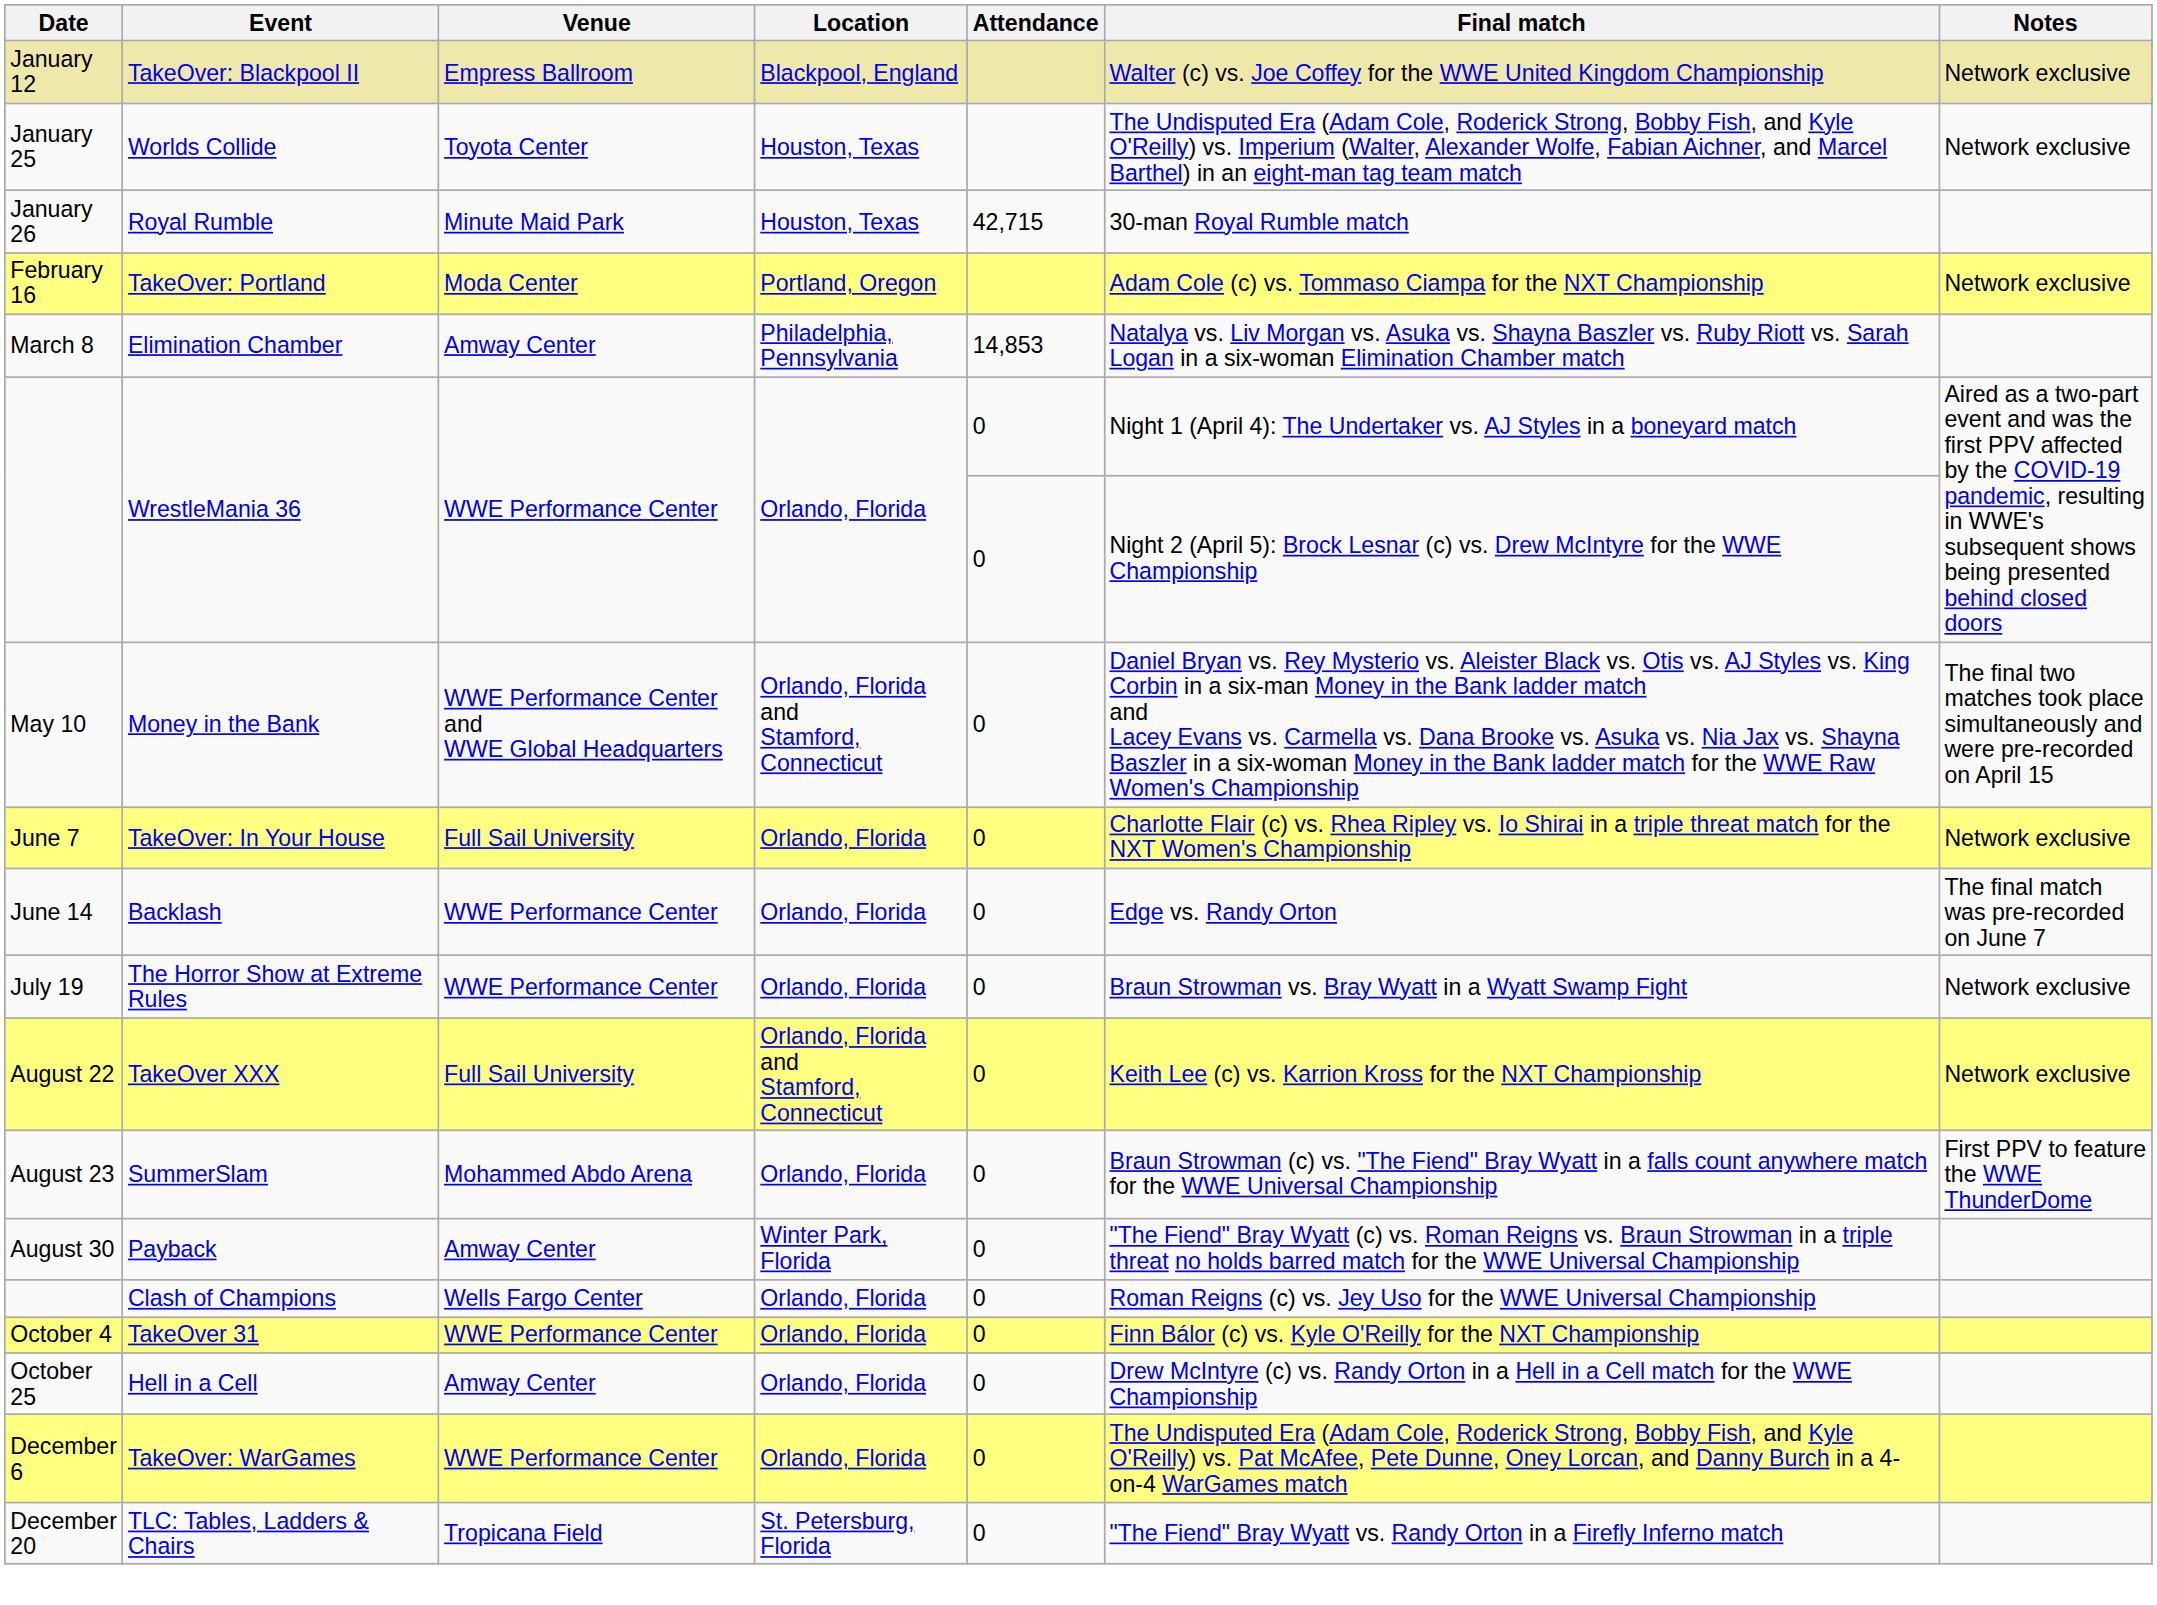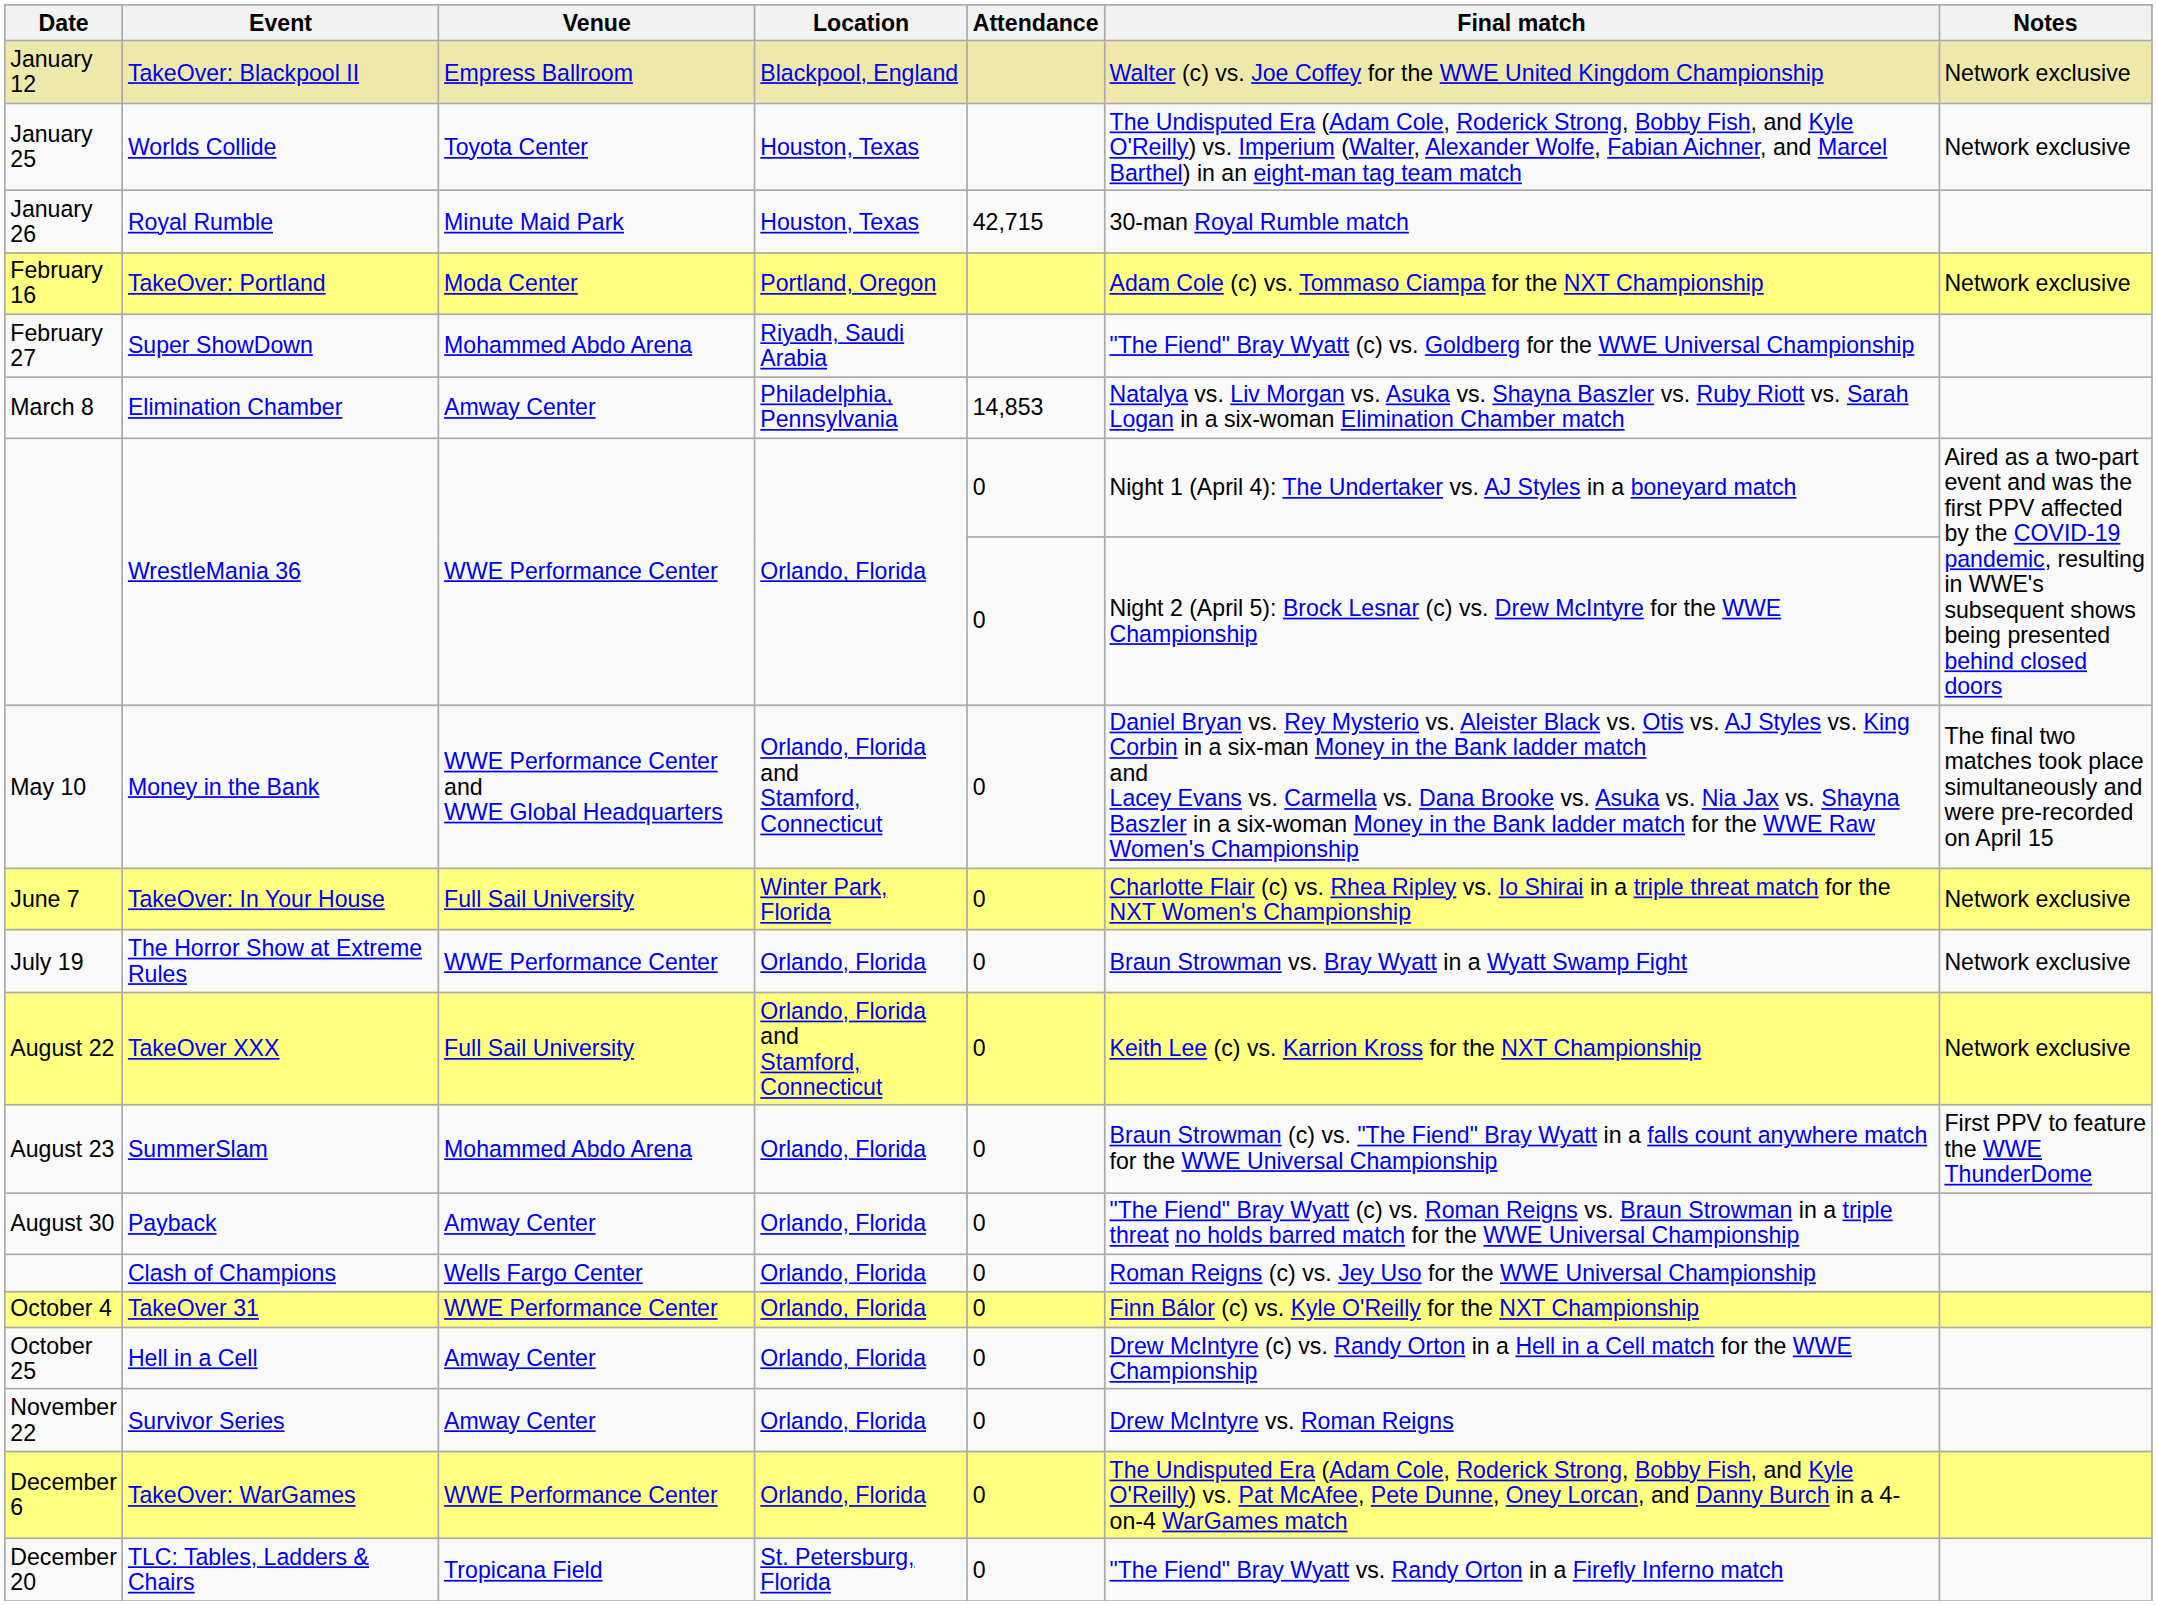+ row: (57, 345)
(843, 837) Orlando, Florida -> (824, 899) Winter Park, Florida
- row: (51, 912)
(824, 1249) Winter Park, Florida -> (843, 1223) Orlando, Florida
+ row: (64, 1420)
